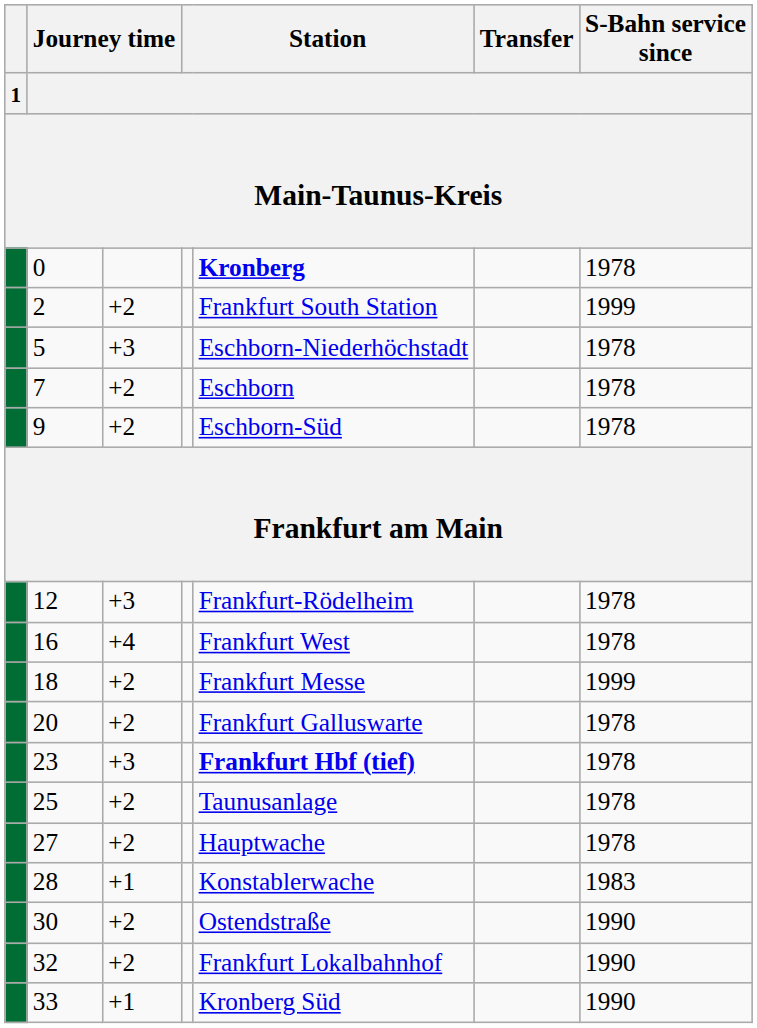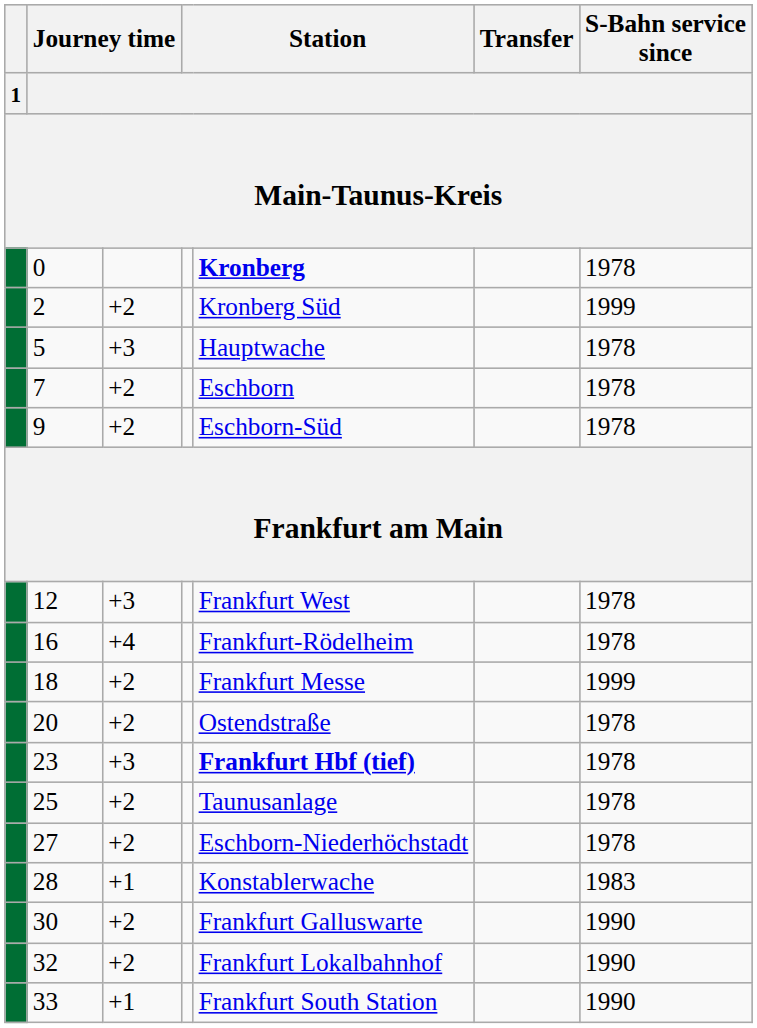(318, 307) Frankfurt South Station -> (270, 307) Kronberg Süd
(333, 347) Eschborn-Niederhöchstadt -> (262, 347) Hauptwache
(306, 601) Frankfurt-Rödelheim -> (274, 601) Frankfurt West
(274, 641) Frankfurt West -> (306, 641) Frankfurt-Rödelheim
(311, 721) Frankfurt Galluswarte -> (265, 721) Ostendstraße
(262, 842) Hauptwache -> (333, 842) Eschborn-Niederhöchstadt
(265, 922) Ostendstraße -> (311, 922) Frankfurt Galluswarte
(270, 1002) Kronberg Süd -> (318, 1002) Frankfurt South Station
